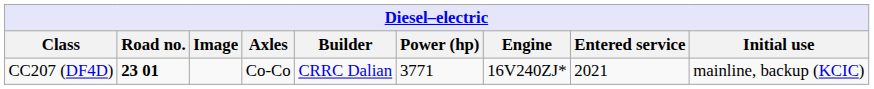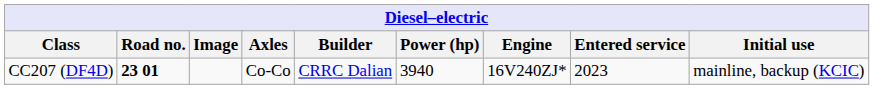(417, 71) 3771 -> (417, 71) 3940
(591, 71) 2021 -> (591, 71) 2023
